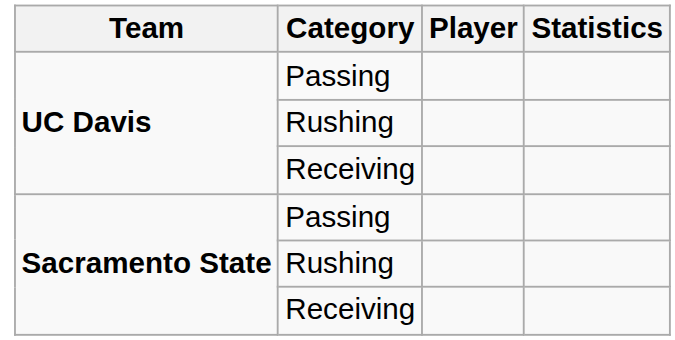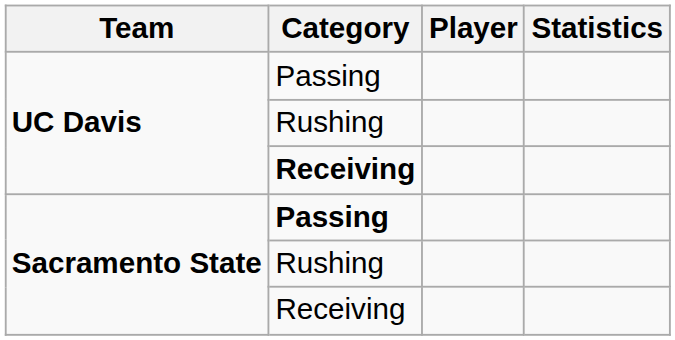(350, 169) normal -> (345, 169) bold
(338, 216) normal -> (332, 216) bold
